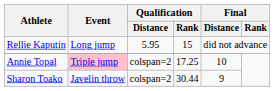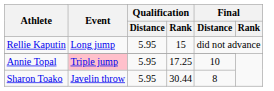(150, 62) colspan=2 -> (147, 62) 5.95
(150, 78) colspan=2 -> (147, 78) 5.95
(221, 78) 9 -> (215, 78) 8
